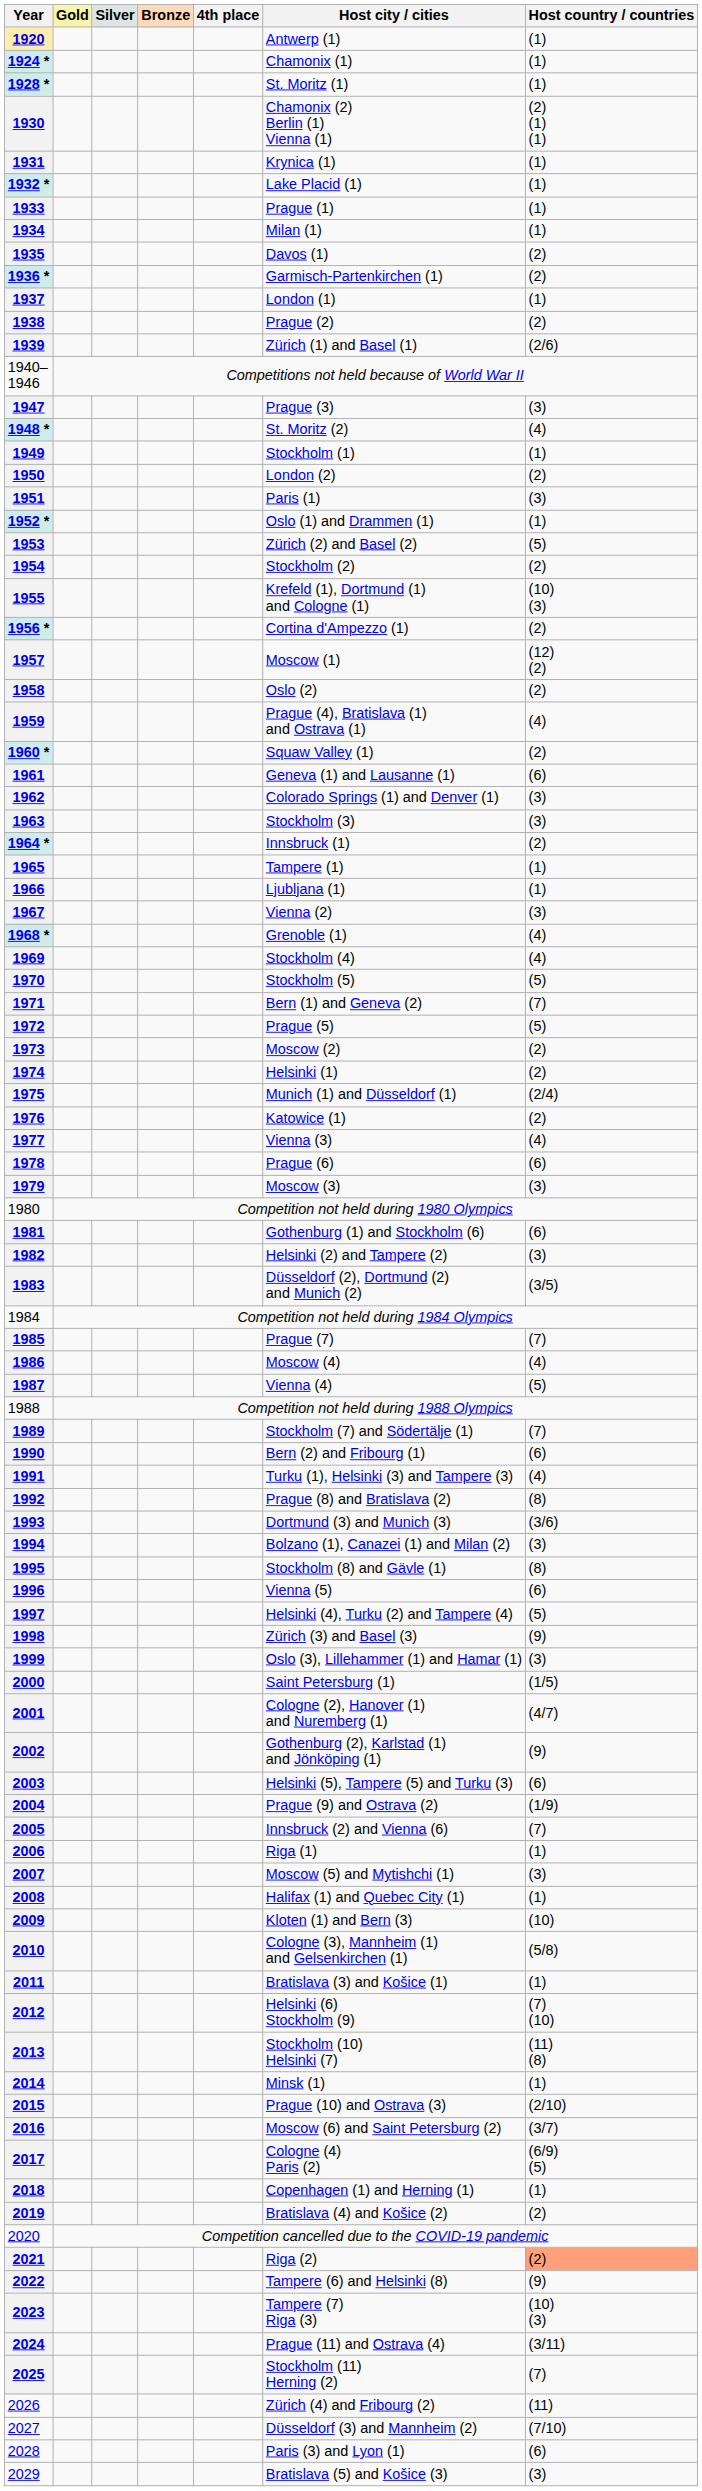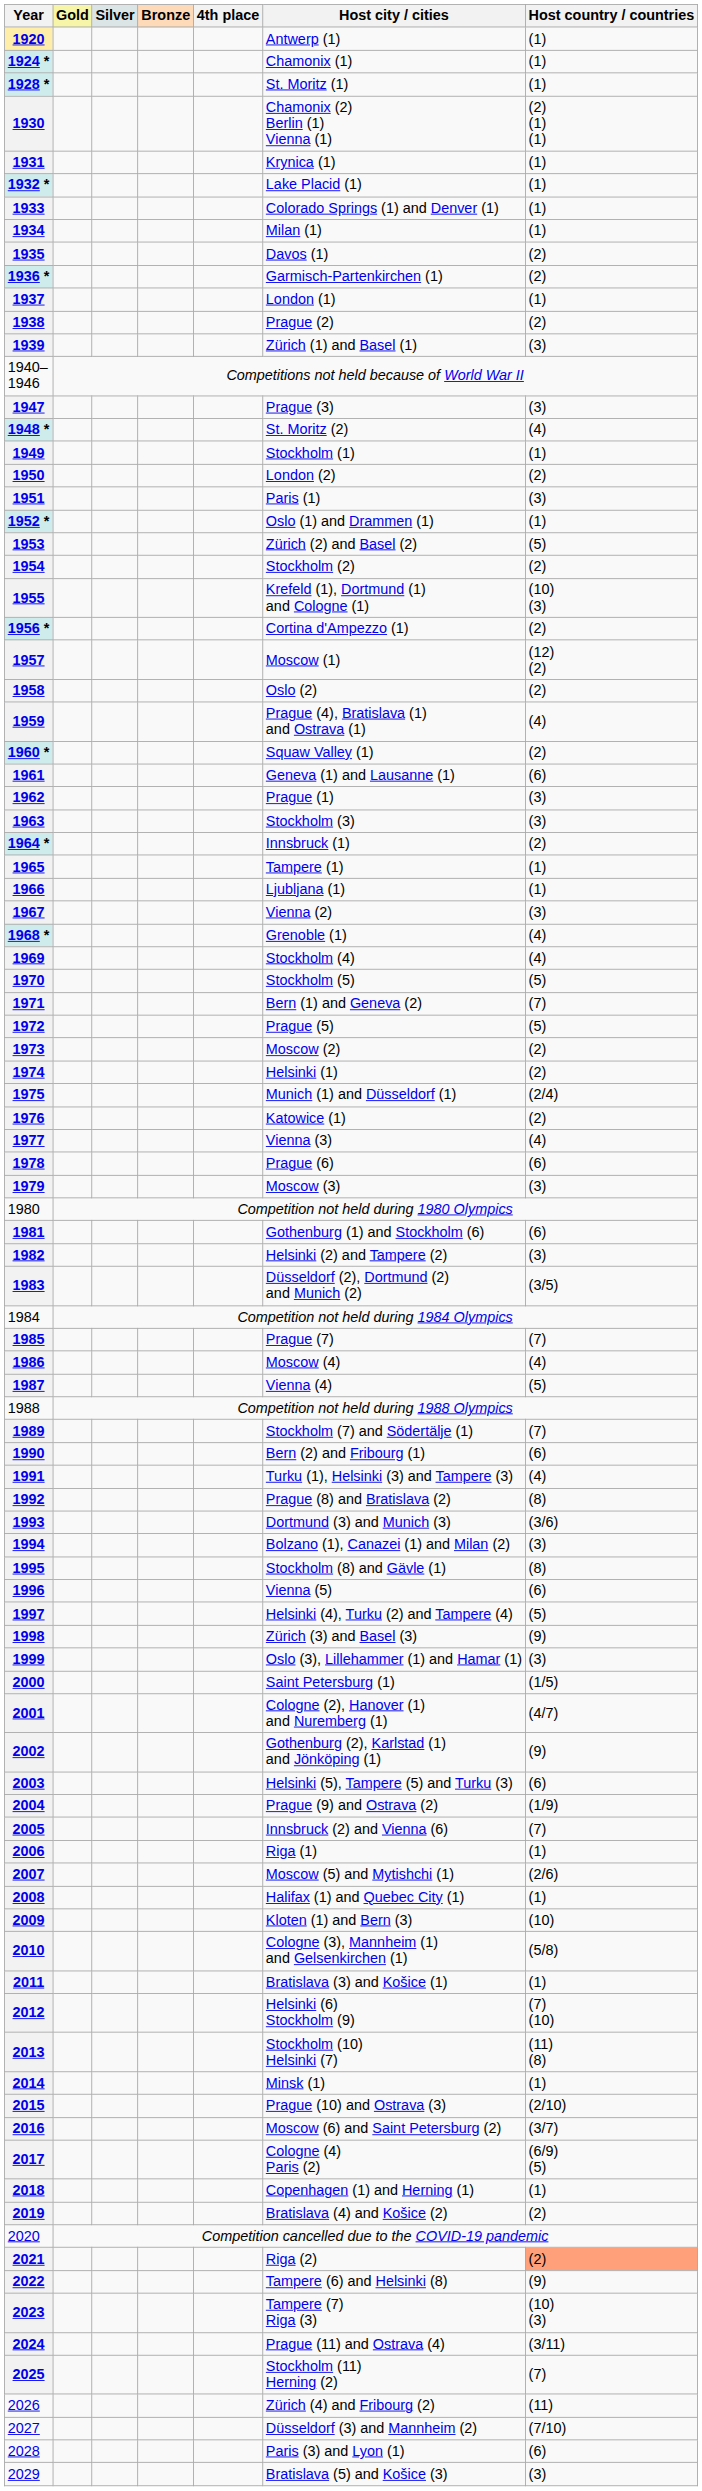(300, 208) Prague (1) -> (382, 208) Colorado Springs (1) and Denver (1)
(543, 345) (2/6) -> (537, 345) (3)
(382, 798) Colorado Springs (1) and Denver (1) -> (300, 798) Prague (1)
(537, 1874) (3) -> (543, 1874) (2/6)
